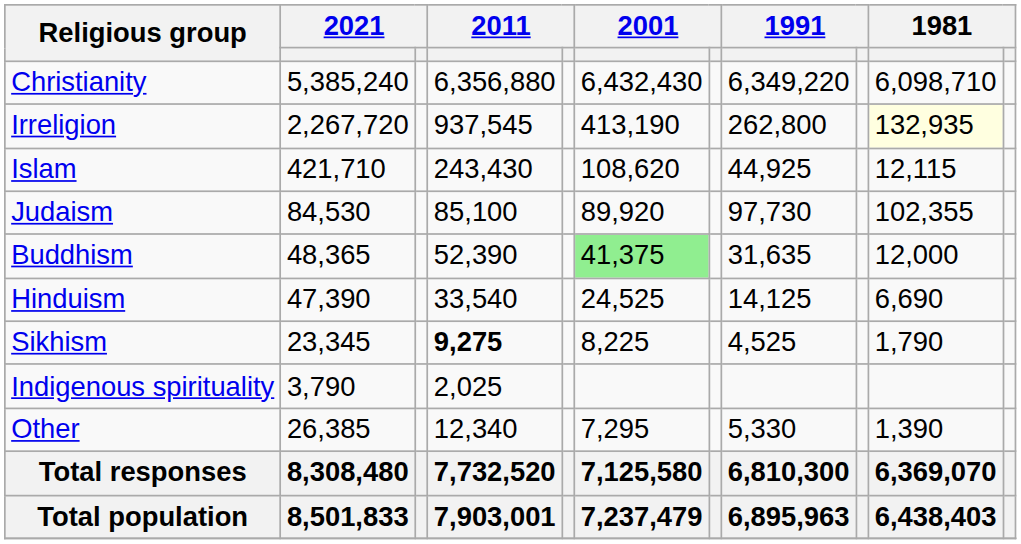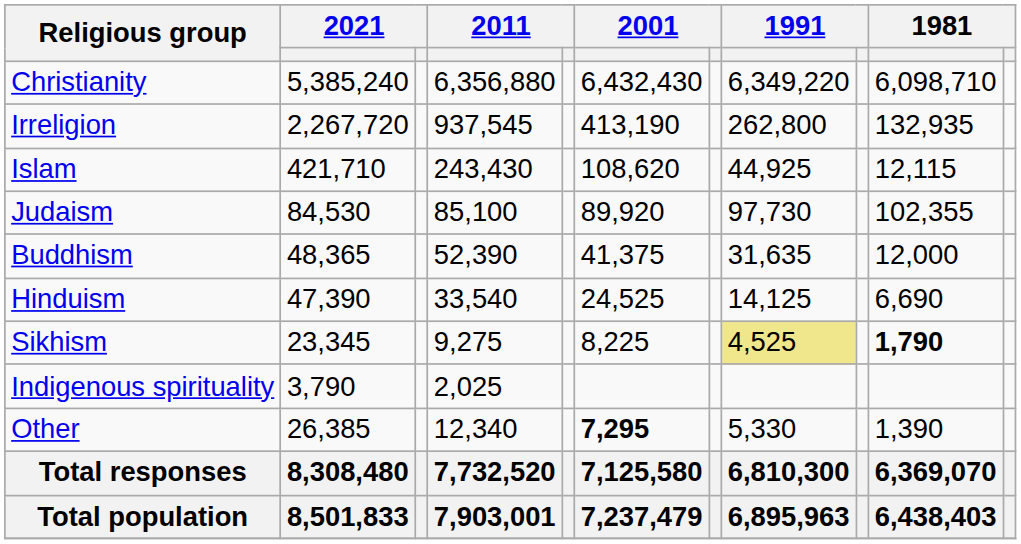(924, 125) lightyellow background -> (924, 125) no background
(623, 255) lightgreen background -> (623, 255) no background
(468, 342) bold -> (468, 342) normal
(762, 342) no background -> (762, 342) khaki background
(909, 342) normal -> (909, 342) bold
(615, 429) normal -> (615, 429) bold
